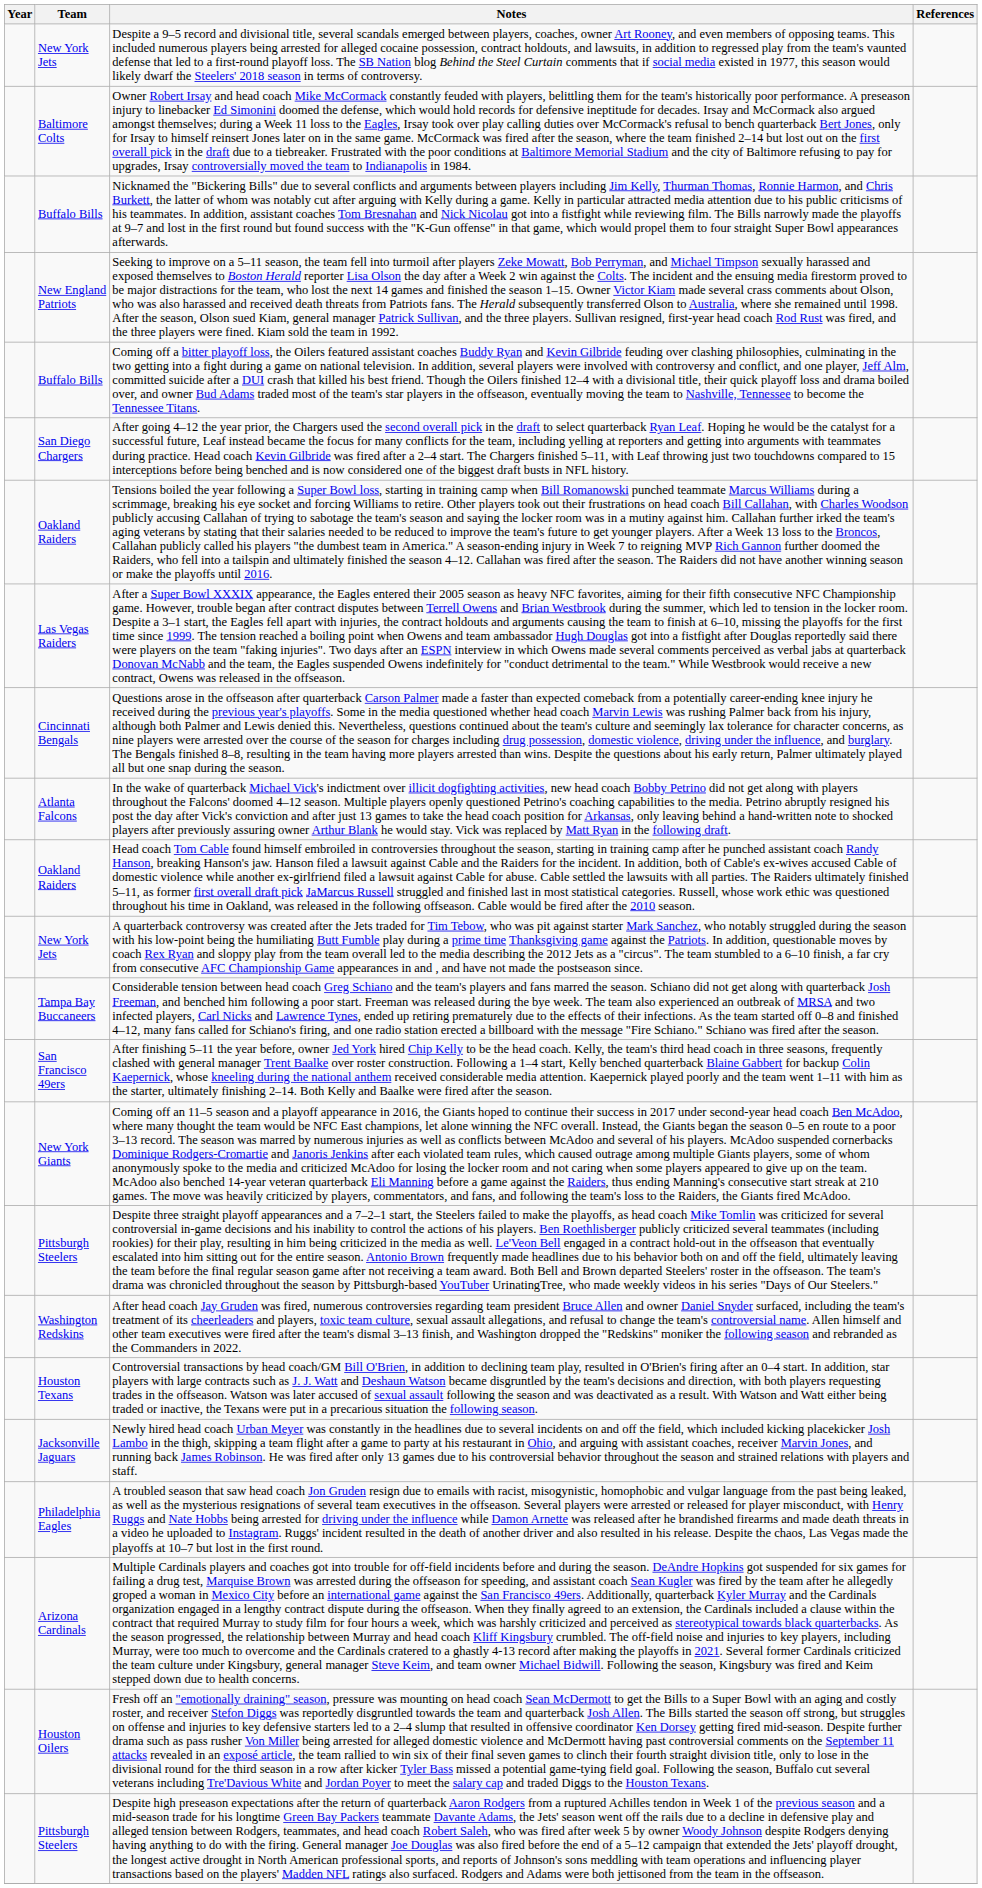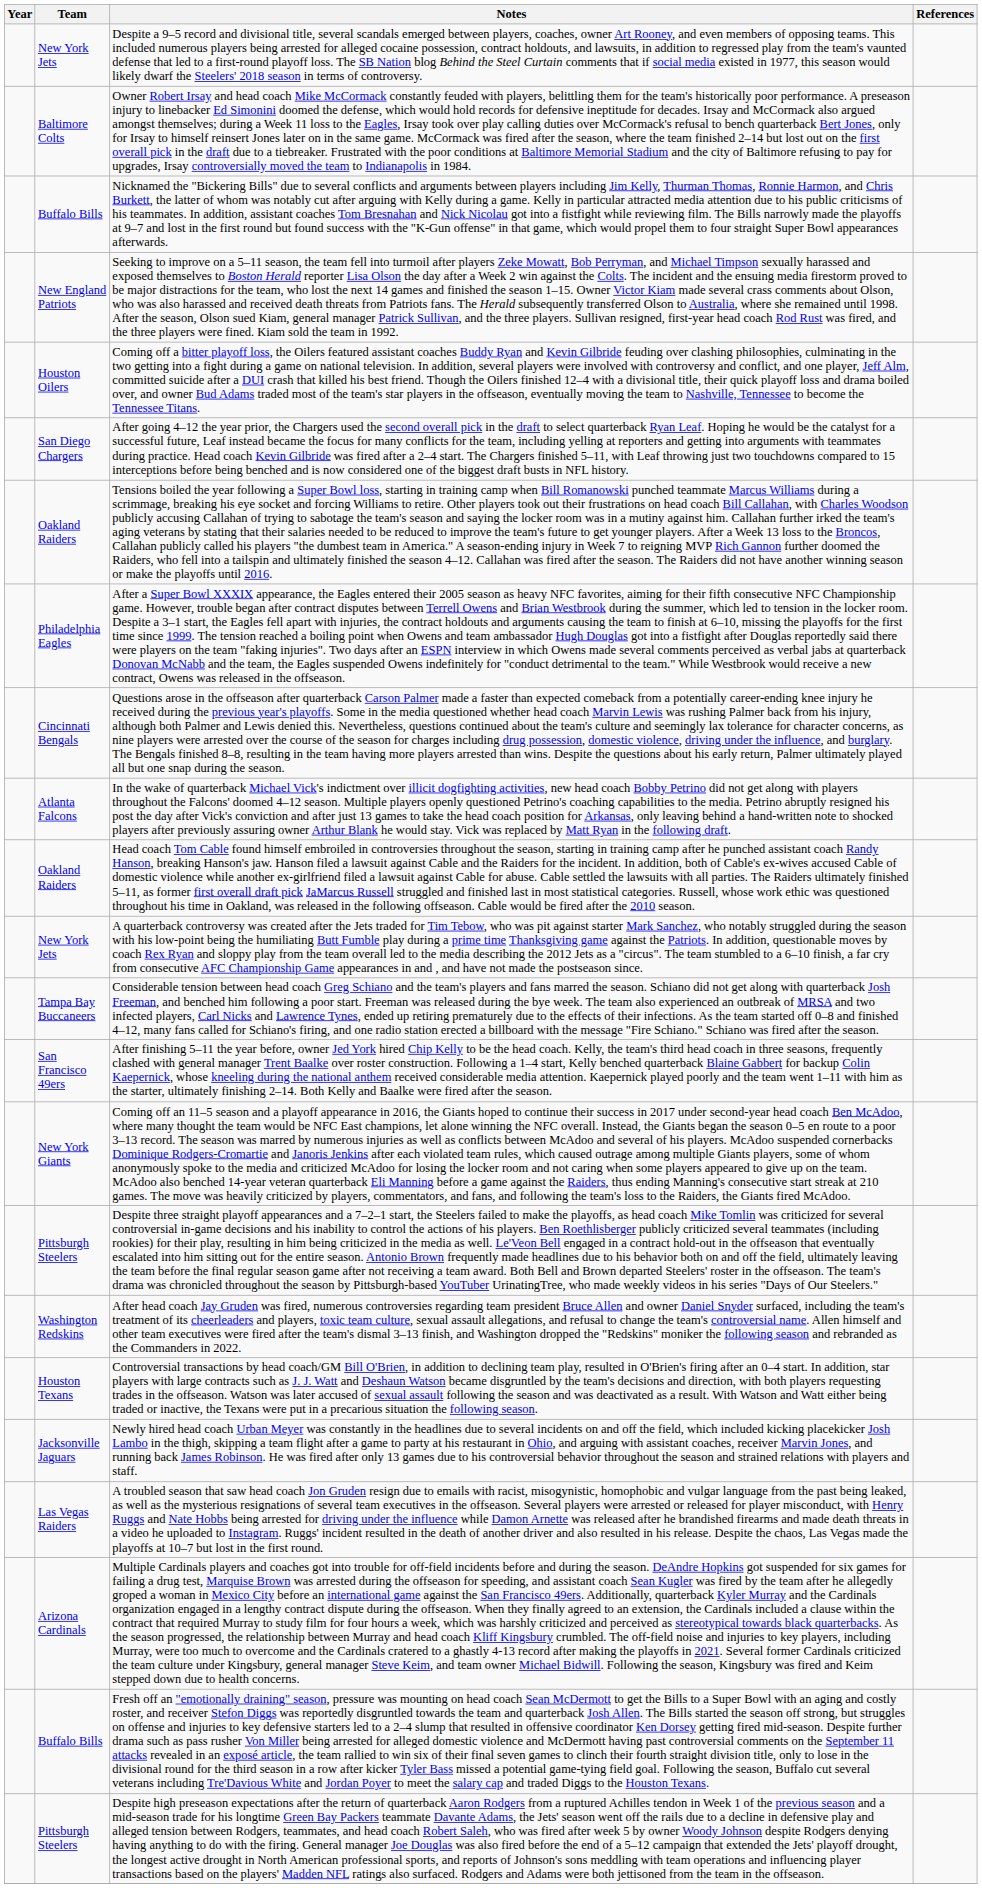(70, 380) Buffalo Bills -> (59, 380) Houston Oilers
(63, 636) Las Vegas Raiders -> (69, 636) Philadelphia Eagles
(69, 1519) Philadelphia Eagles -> (63, 1519) Las Vegas Raiders
(59, 1741) Houston Oilers -> (70, 1741) Buffalo Bills
